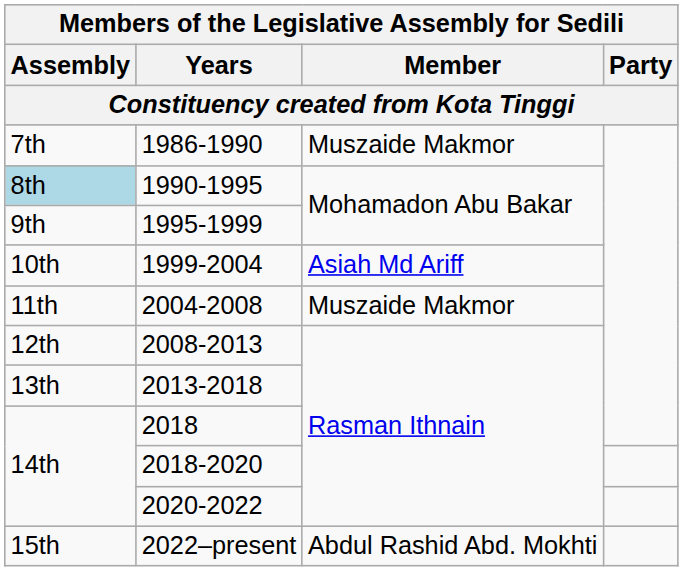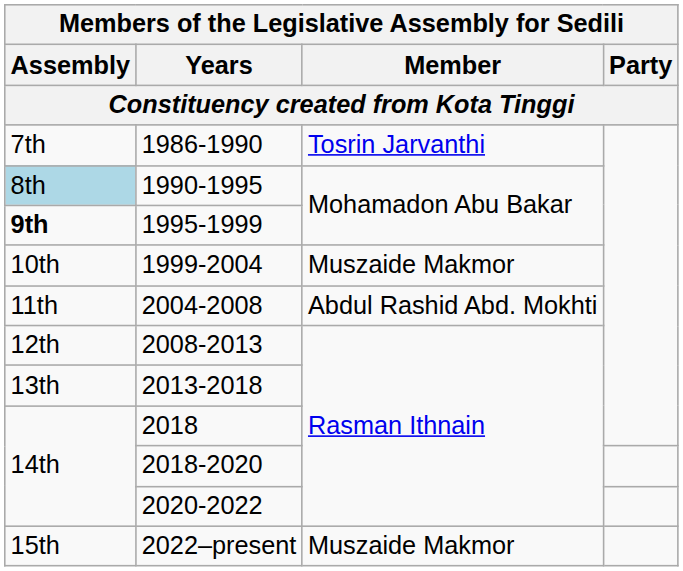(411, 144) Muszaide Makmor -> (396, 144) Tosrin Jarvanthi
(28, 225) normal -> (30, 225) bold
(386, 265) Asiah Md Ariff -> (411, 265) Muszaide Makmor
(411, 305) Muszaide Makmor -> (453, 305) Abdul Rashid Abd. Mokhti
(453, 545) Abdul Rashid Abd. Mokhti -> (411, 545) Muszaide Makmor
